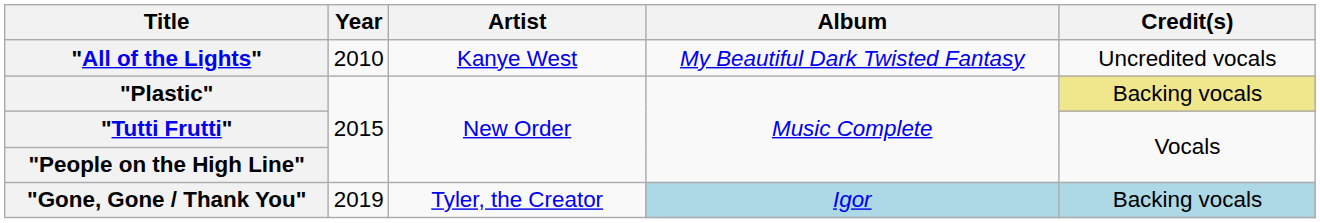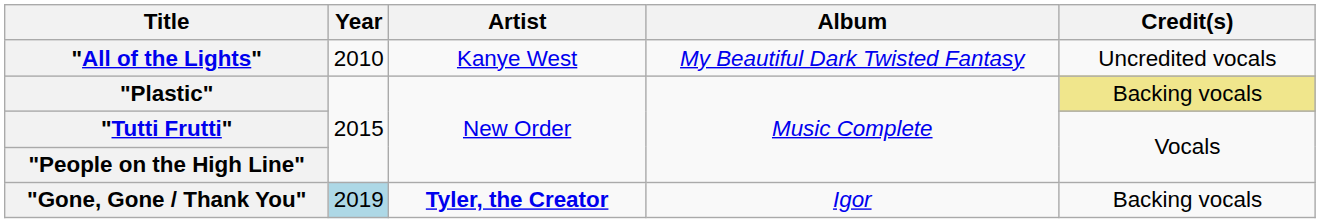(359, 199) no background -> (359, 199) lightblue background
(517, 199) normal -> (517, 199) bold
(852, 199) lightblue background -> (852, 199) no background
(1187, 199) lightblue background -> (1187, 199) no background
